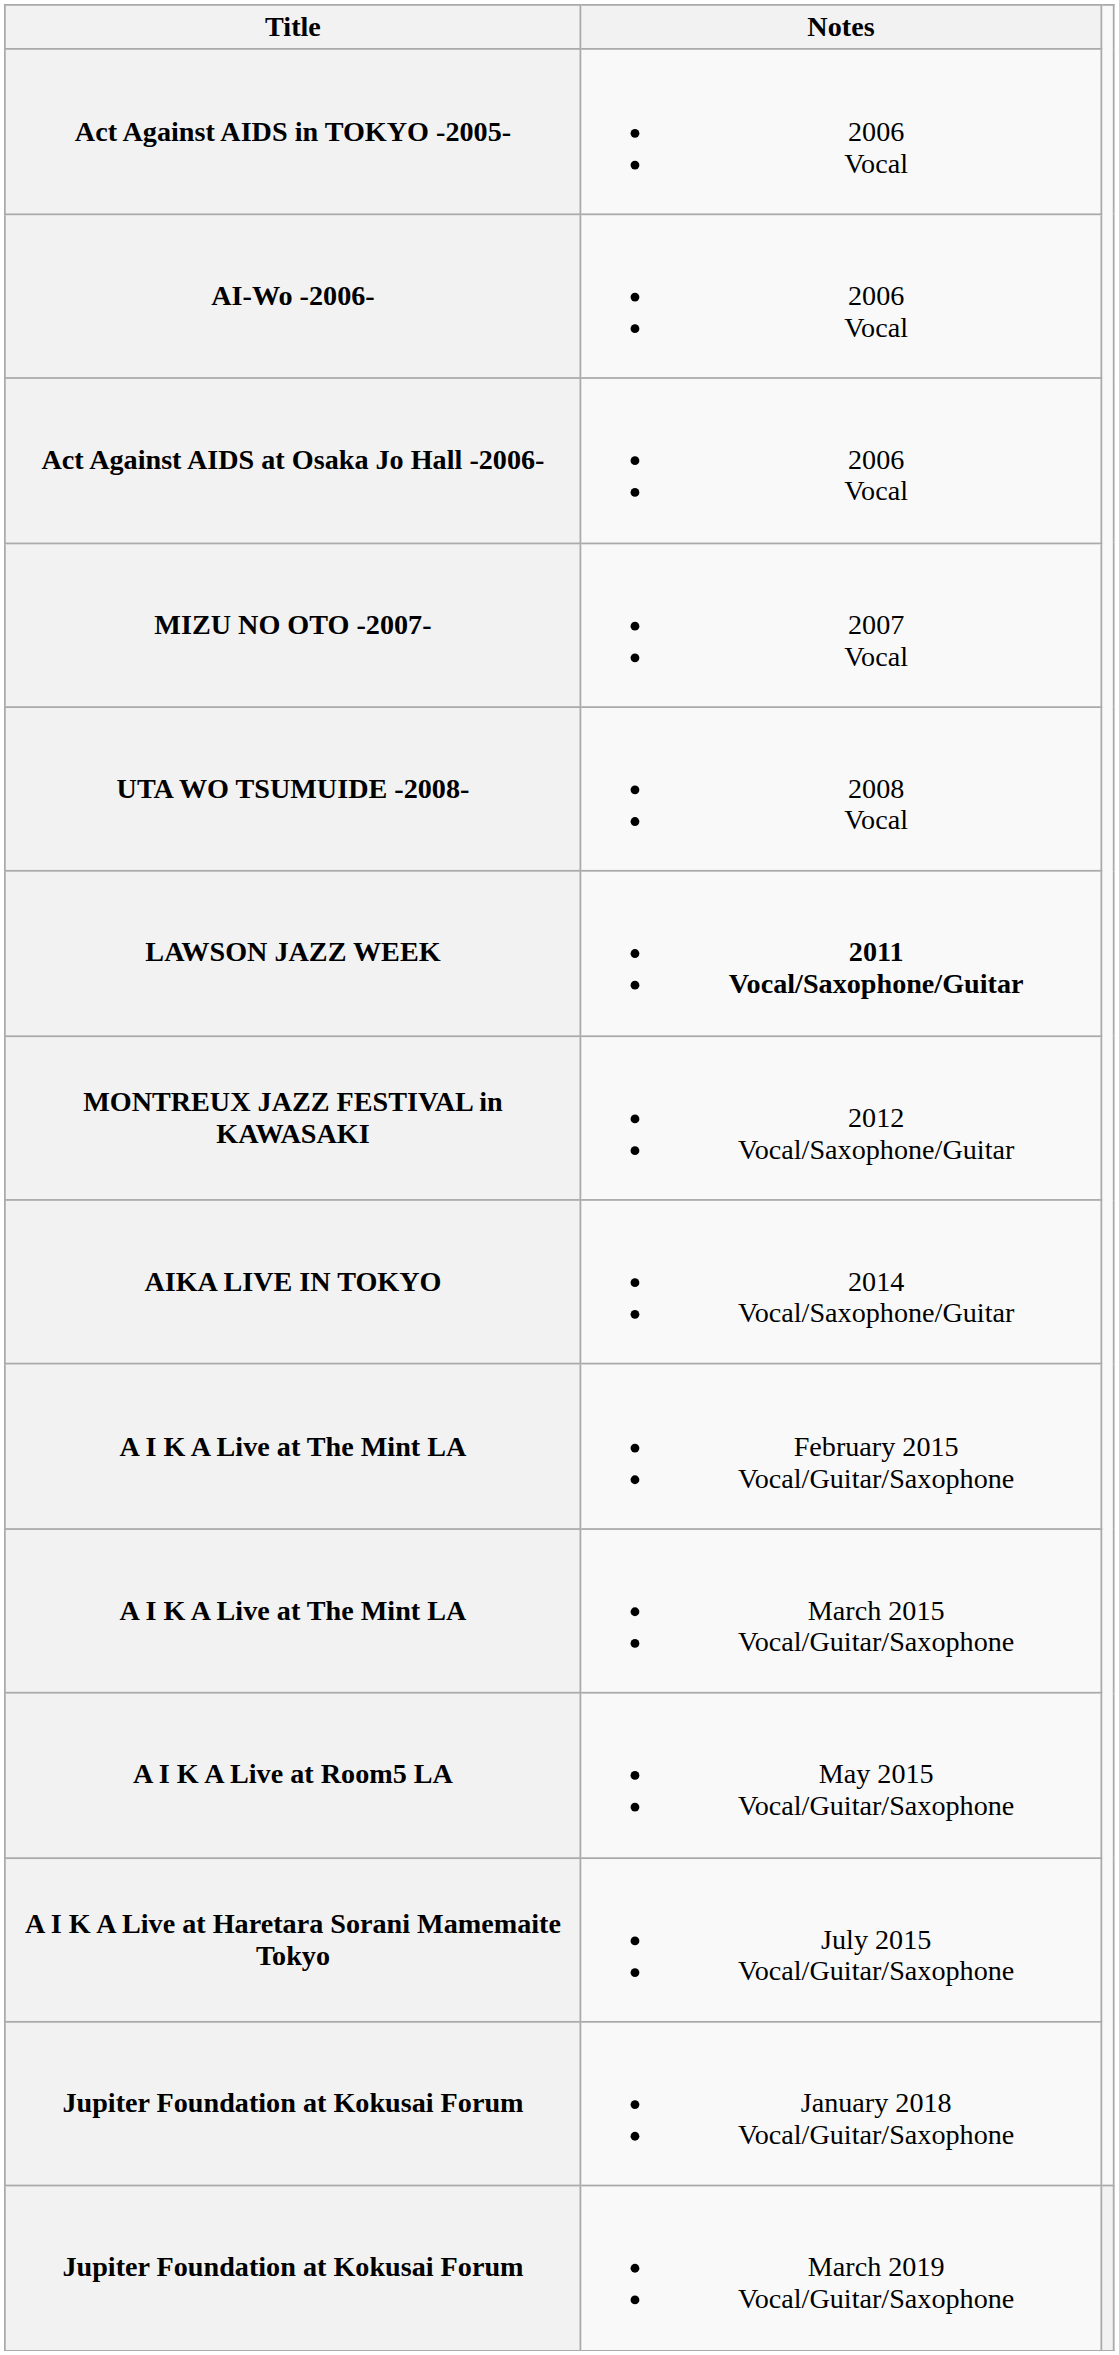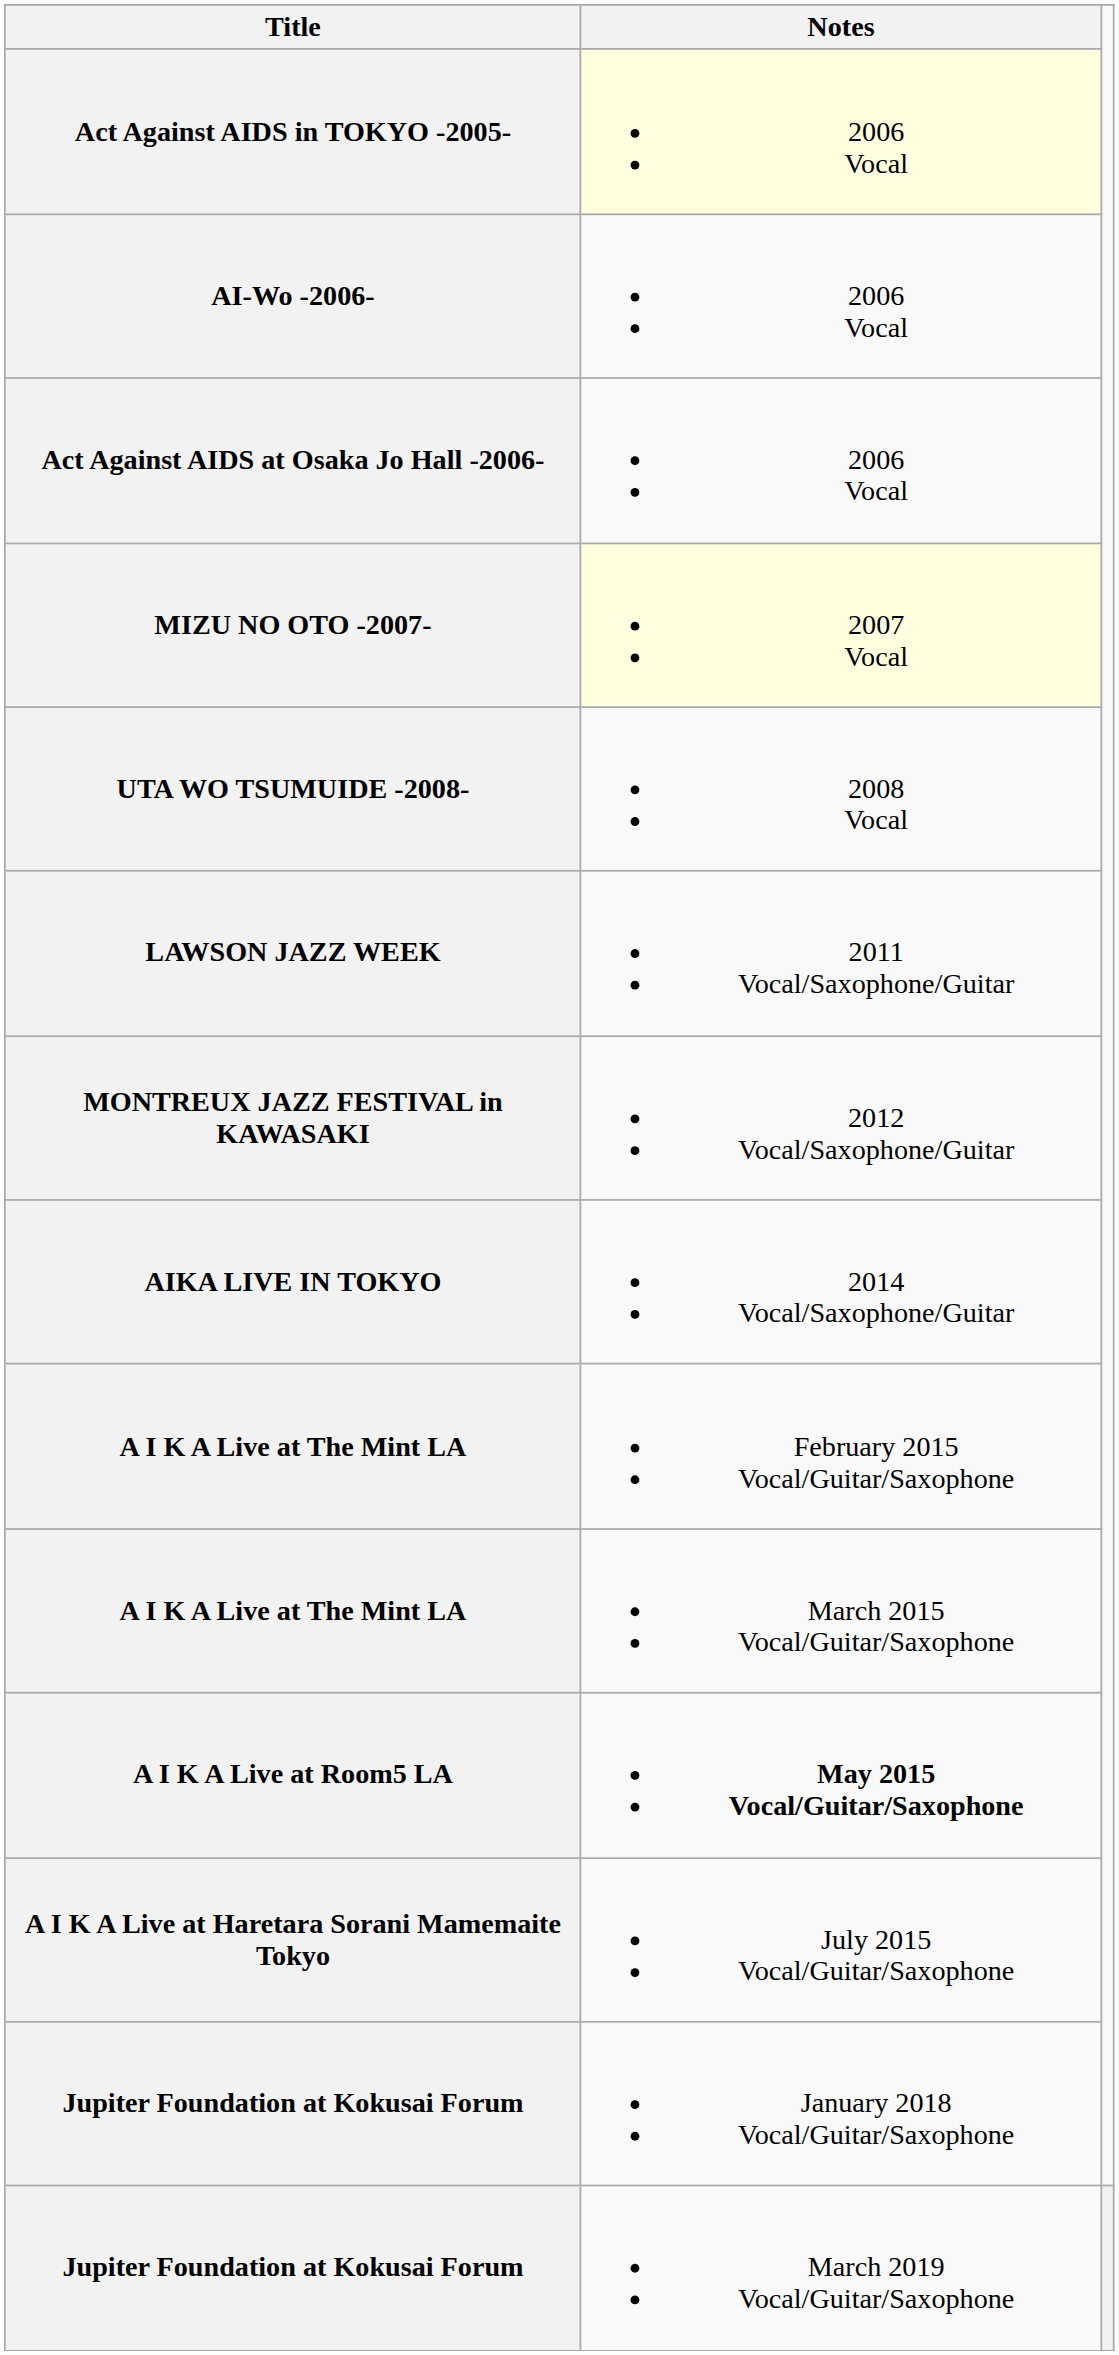(841, 148) no background -> (841, 148) lightyellow background
(841, 641) no background -> (841, 641) lightyellow background
(841, 969) bold -> (841, 969) normal
(841, 1791) normal -> (841, 1791) bold
